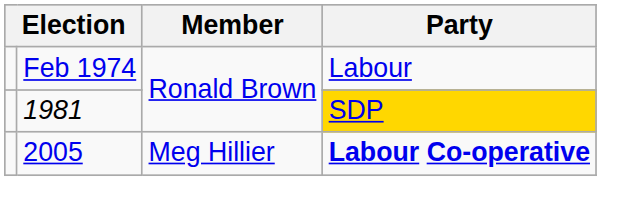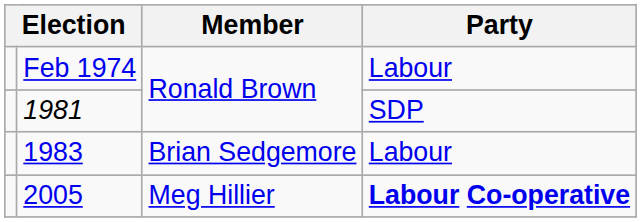(356, 110) gold background -> (396, 110) no background
+ row: (53, 152)
